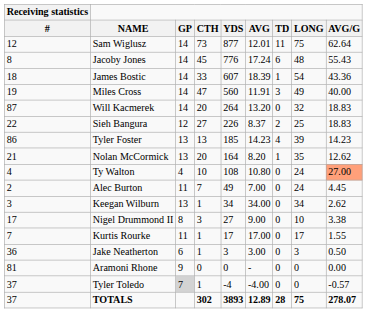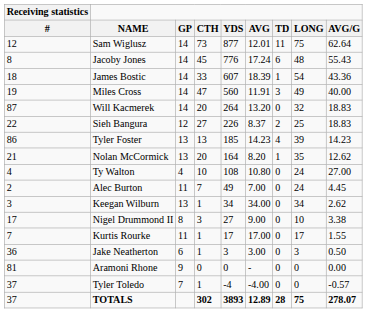(340, 172) lightsalmon background -> (340, 172) no background
(181, 284) lightgrey background -> (181, 284) no background
